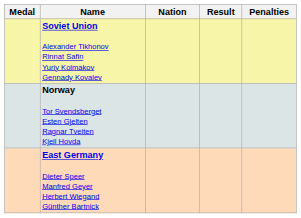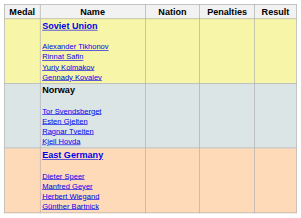columns swapped: (269, 12) <-> (221, 12)
